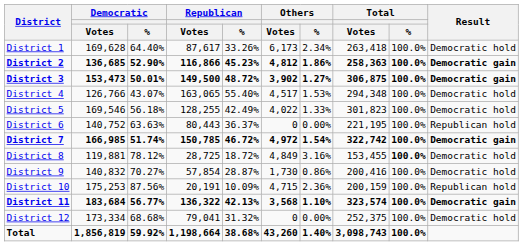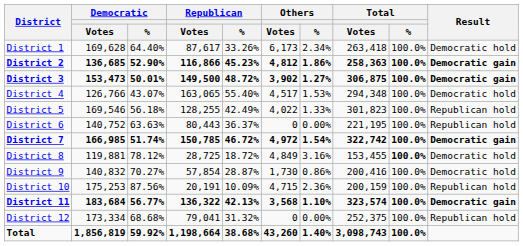(473, 109) Democratic hold -> (473, 109) Republican hold
(473, 218) Democratic hold -> (473, 218) Republican hold
